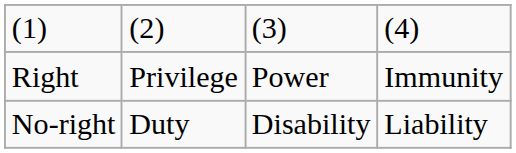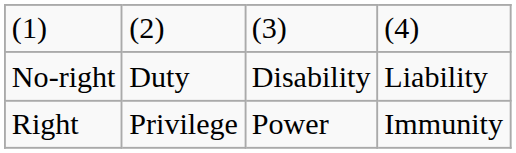rows swapped: (45, 76) <-> (64, 123)
